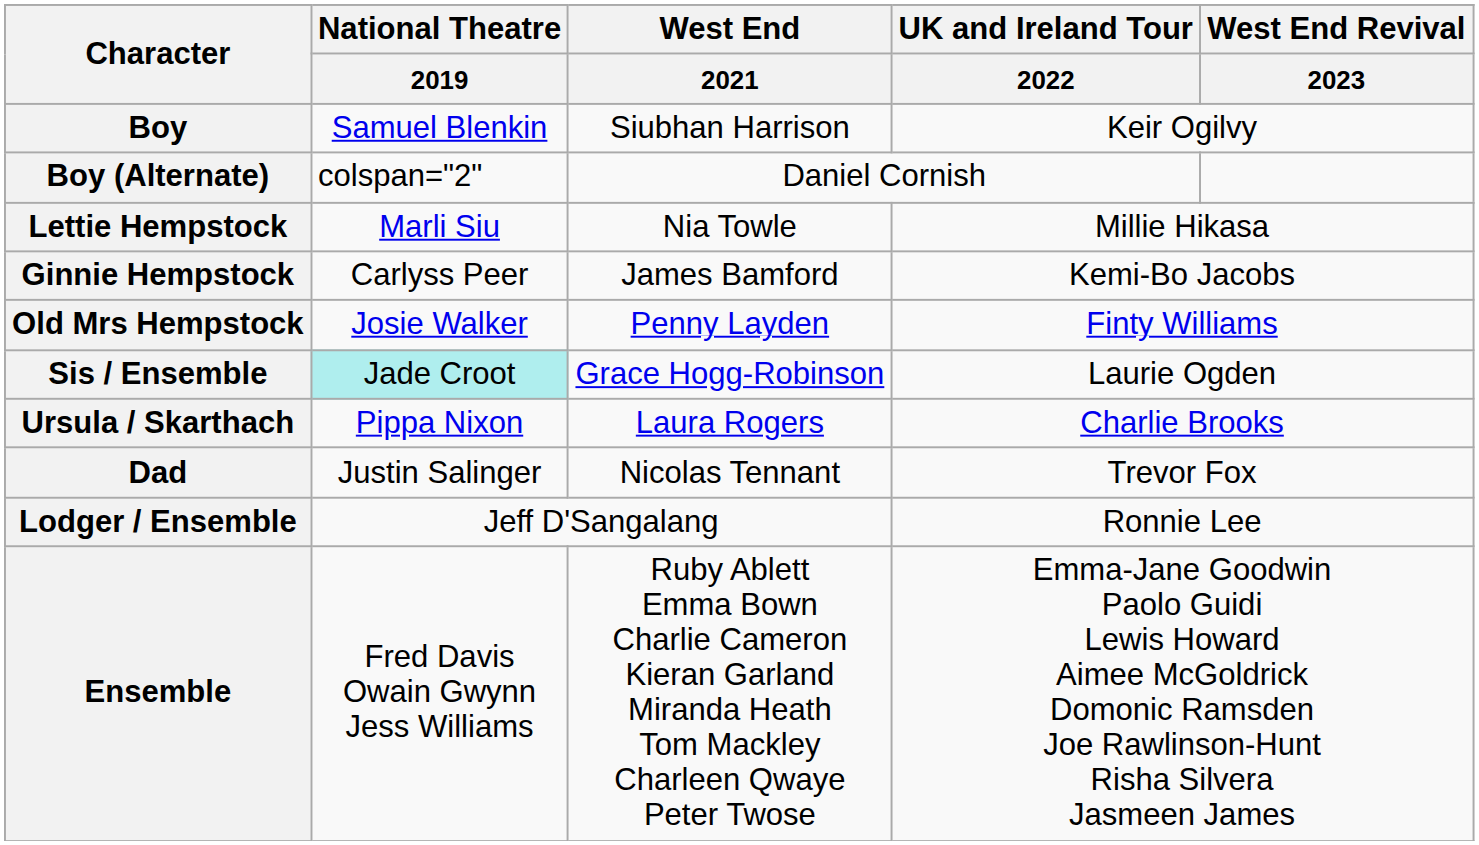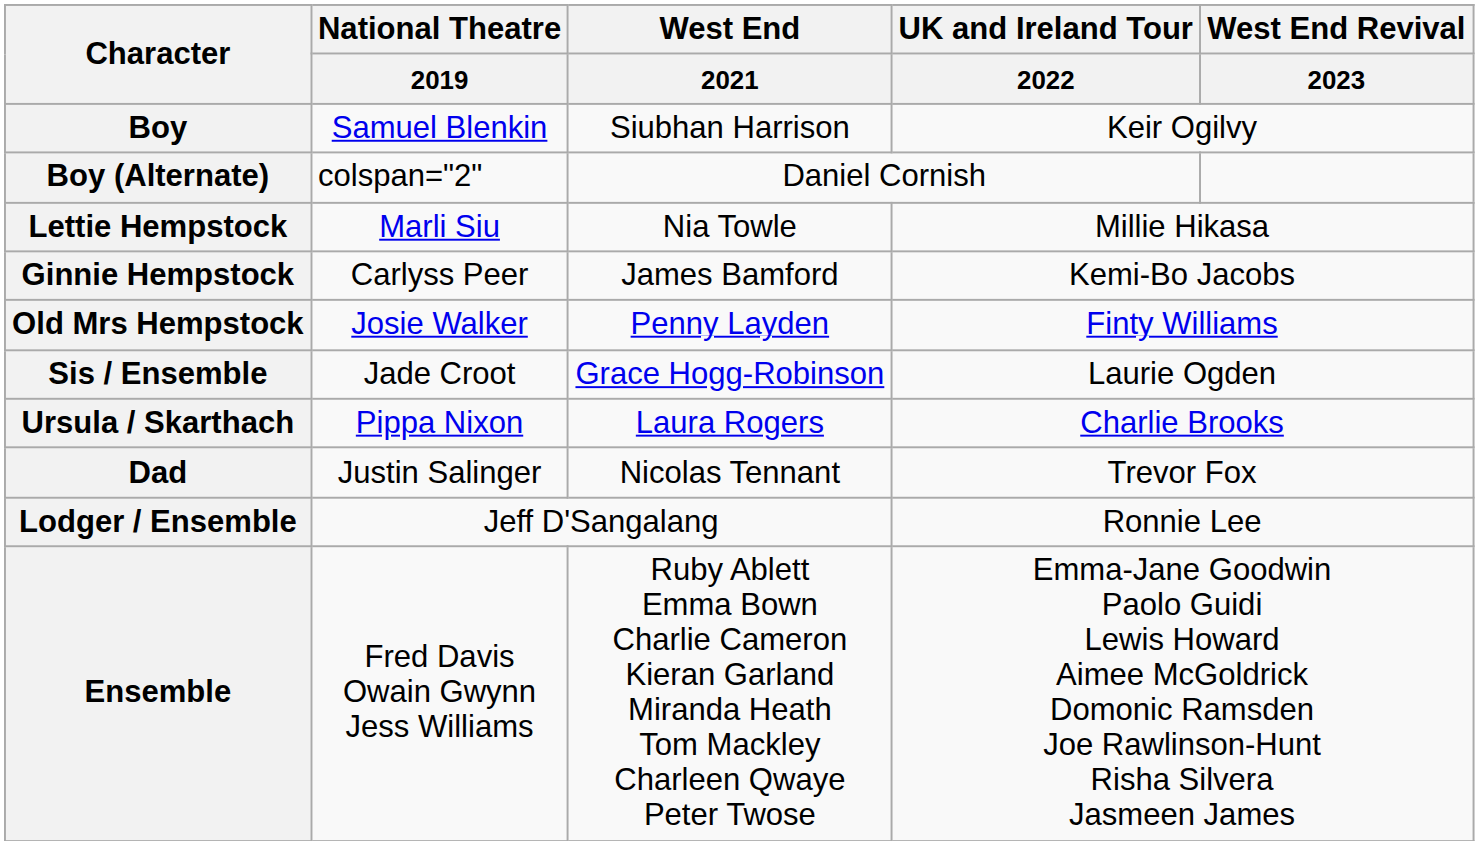(440, 373) paleturquoise background -> (440, 373) no background
